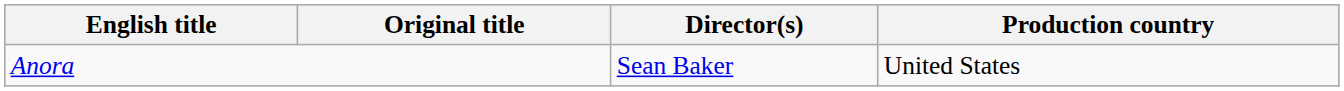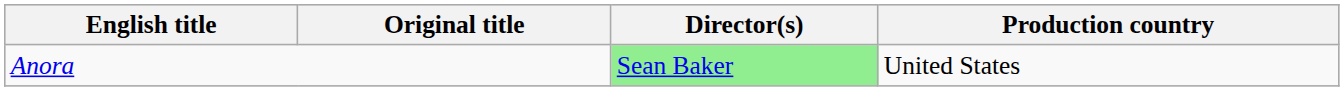(675, 65) no background -> (675, 65) lightgreen background
